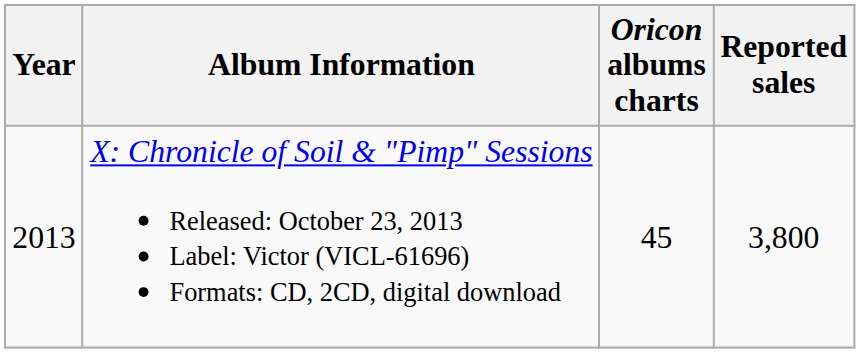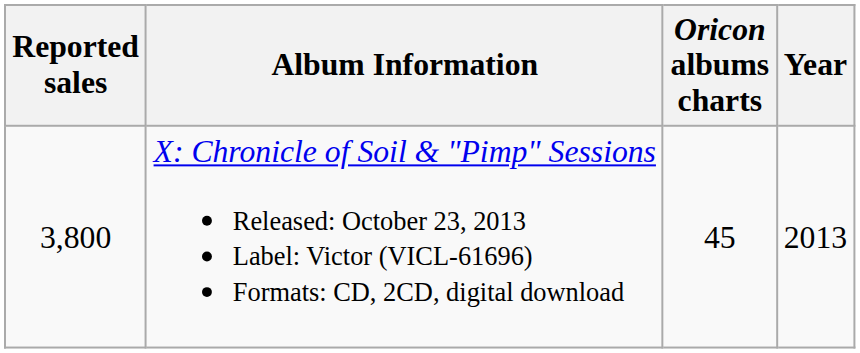columns swapped: (44, 65) <-> (784, 65)
